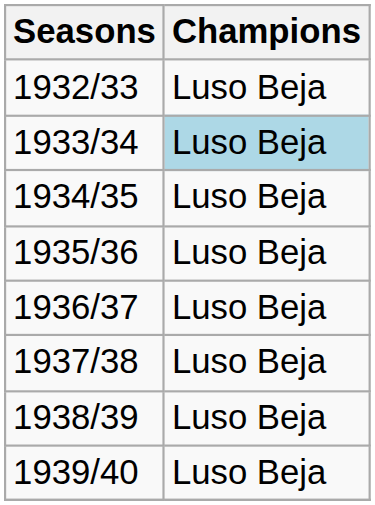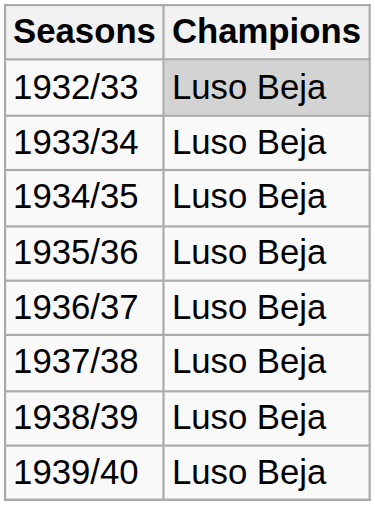(249, 87) no background -> (249, 87) lightgrey background
(249, 142) lightblue background -> (249, 142) no background
